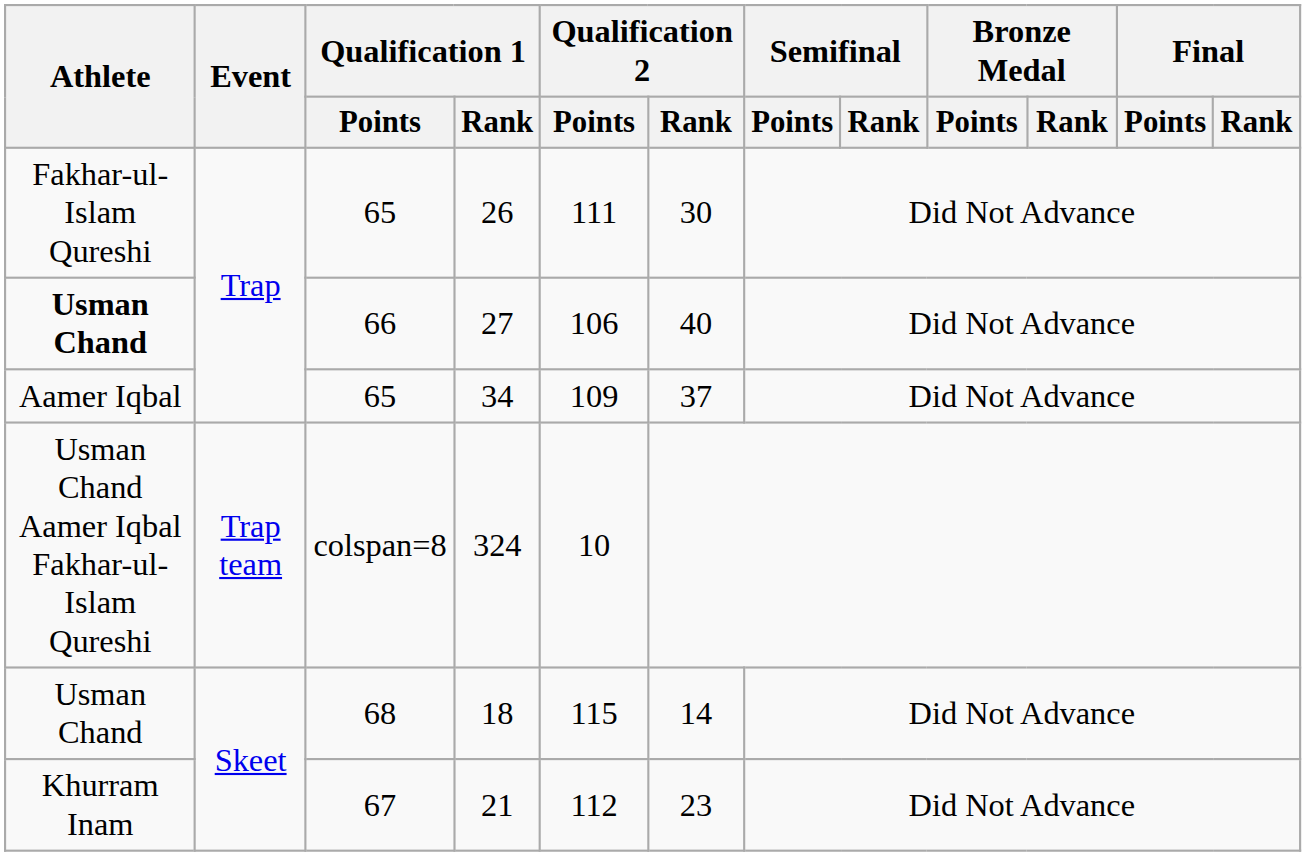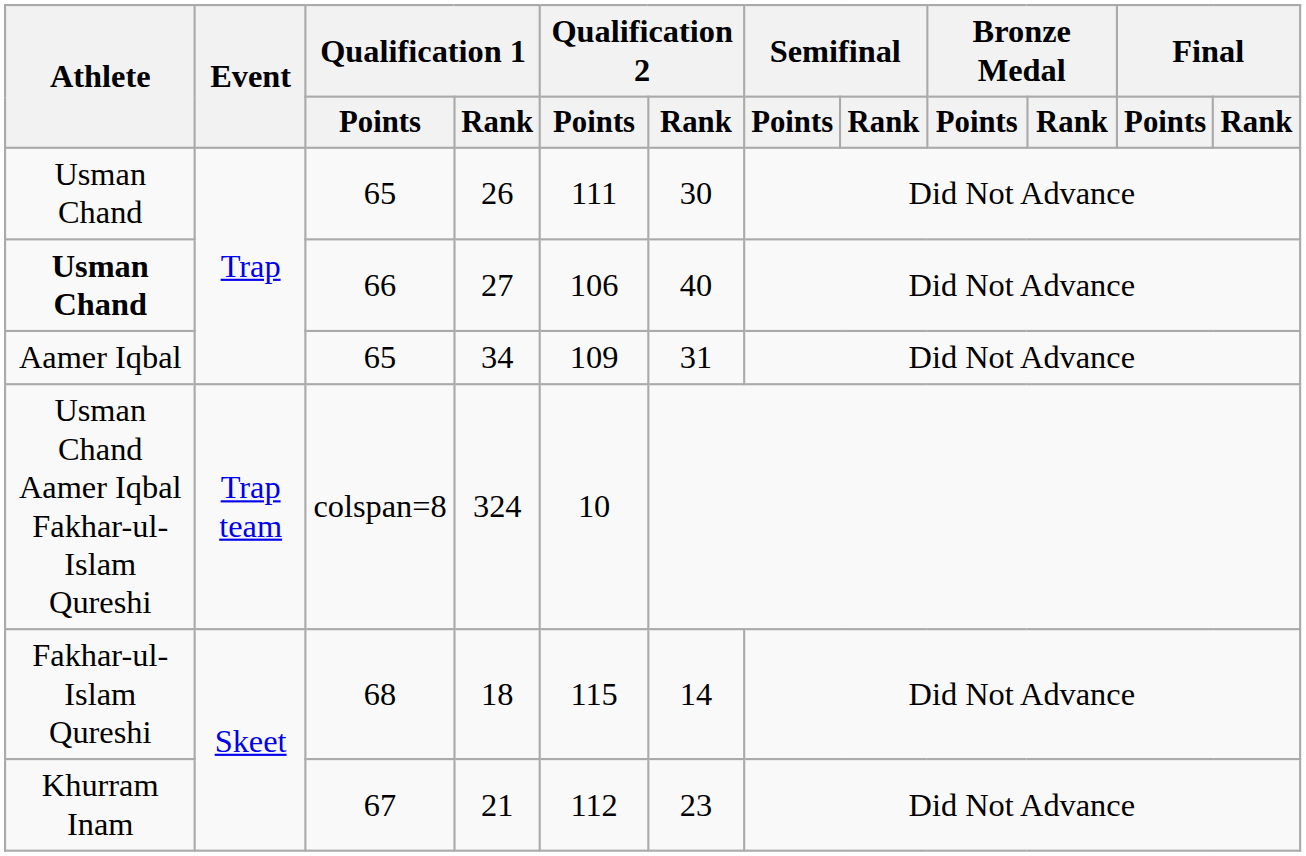(100, 212) Fakhar-ul-Islam Qureshi -> (100, 192) Usman Chand
(696, 395) 37 -> (696, 357) 31
(100, 713) Usman Chand -> (100, 693) Fakhar-ul-Islam Qureshi
